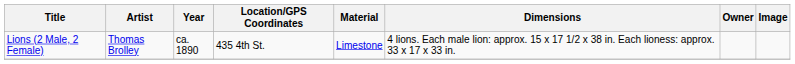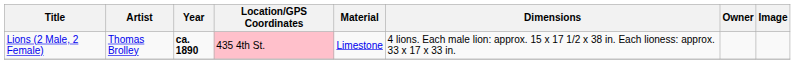(187, 45) normal -> (187, 45) bold
(240, 45) no background -> (241, 45) pink background
